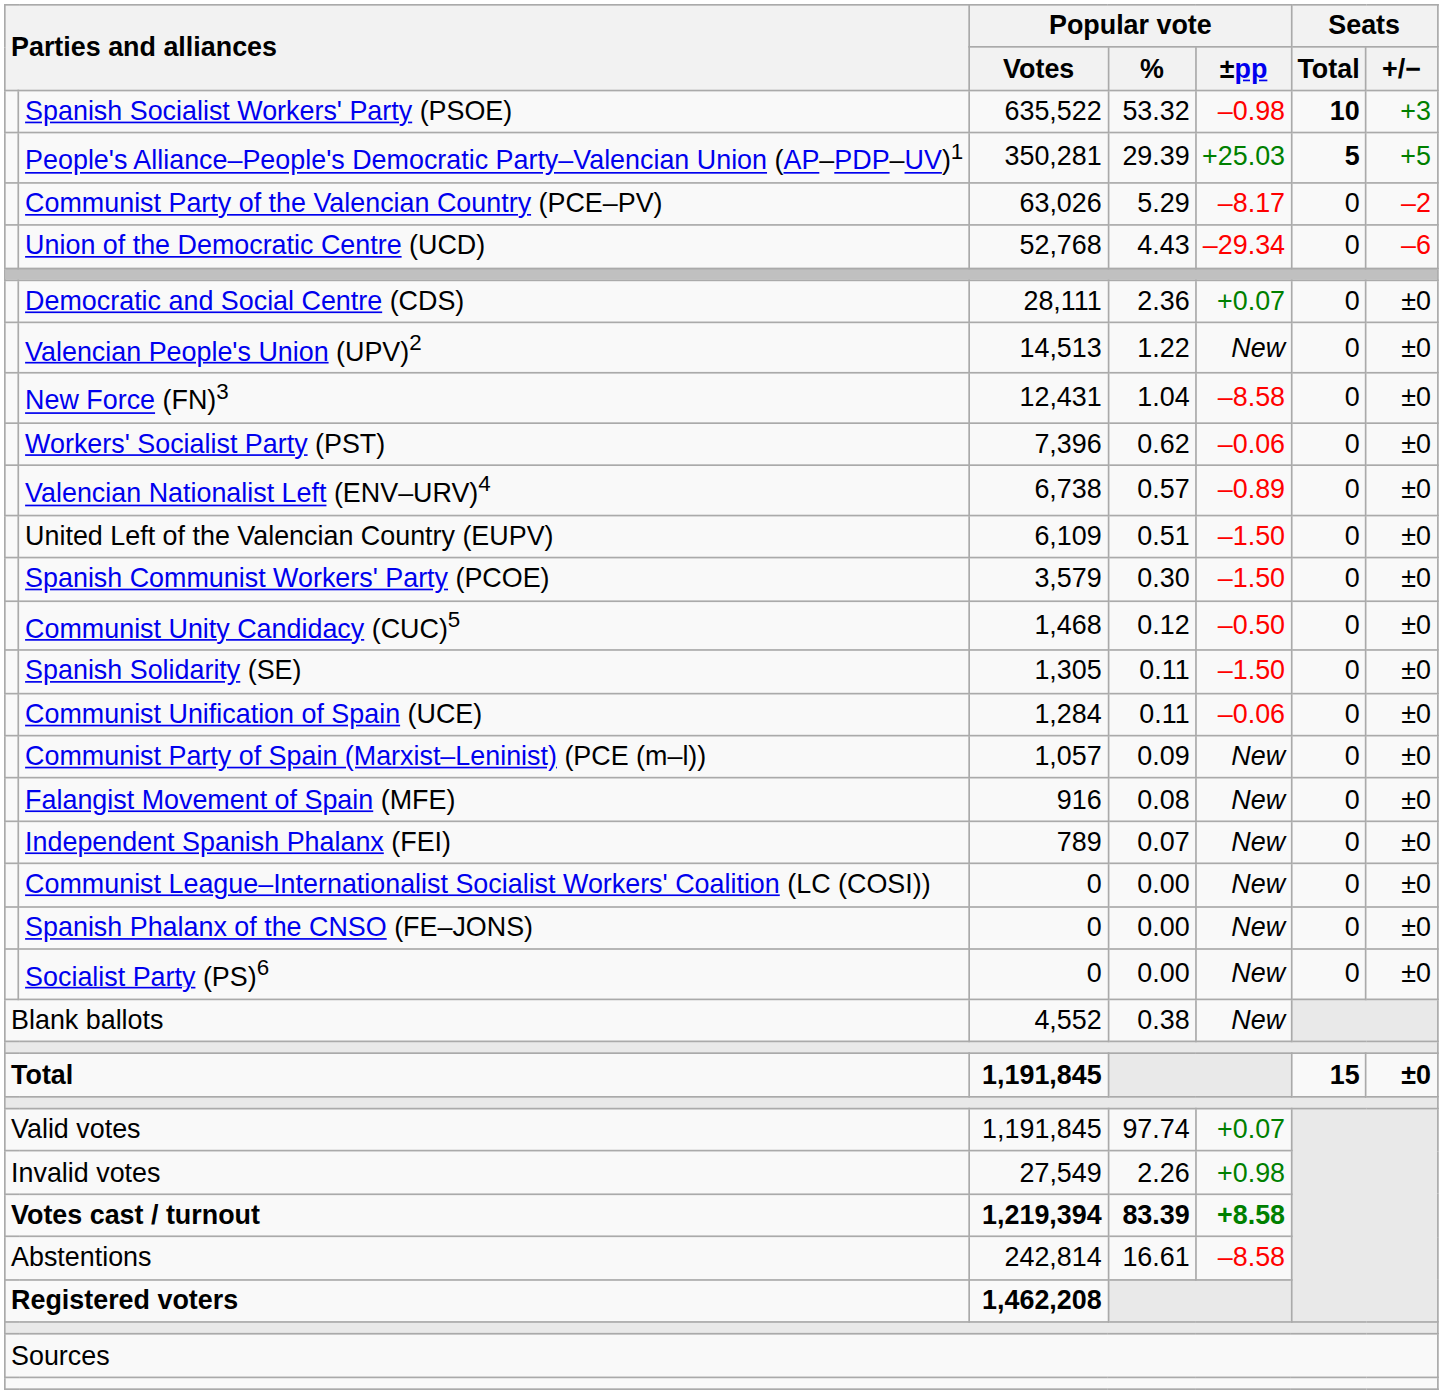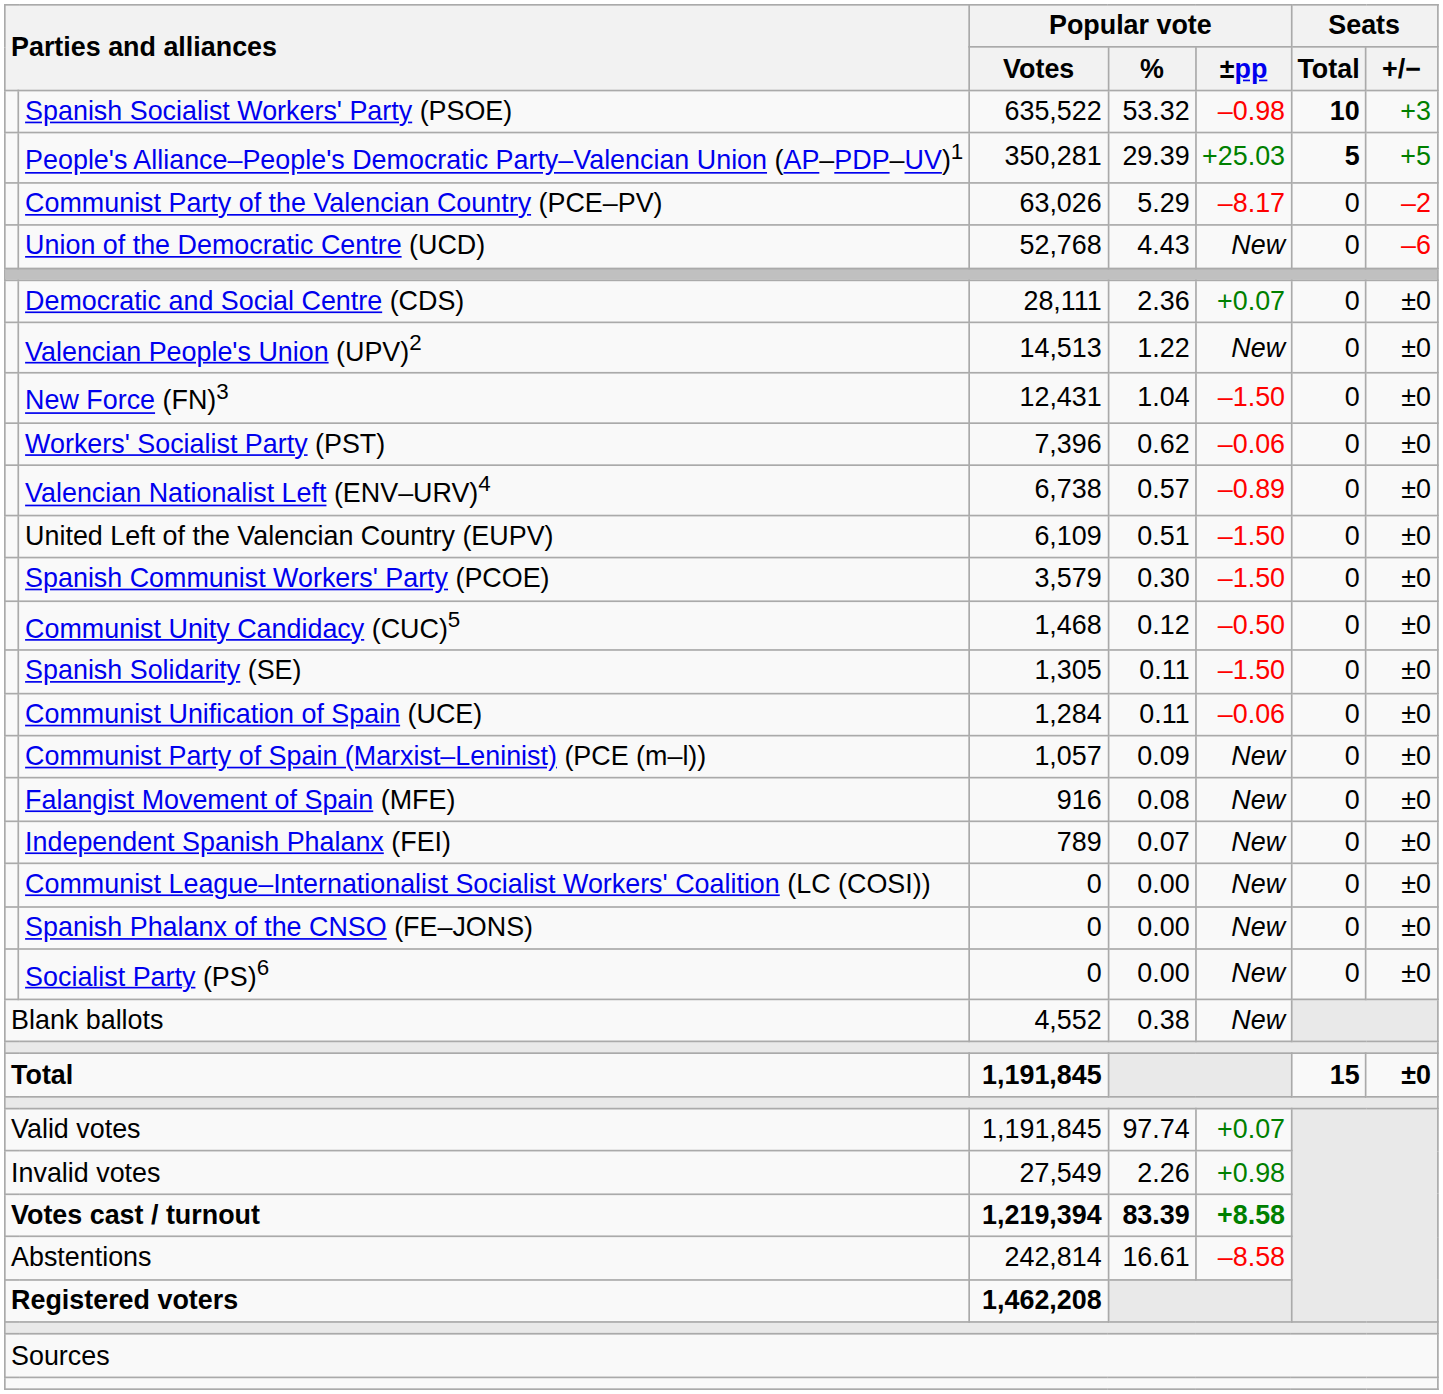(1244, 246) –29.34 -> (1258, 246) New
(1251, 397) –8.58 -> (1251, 397) –1.50
